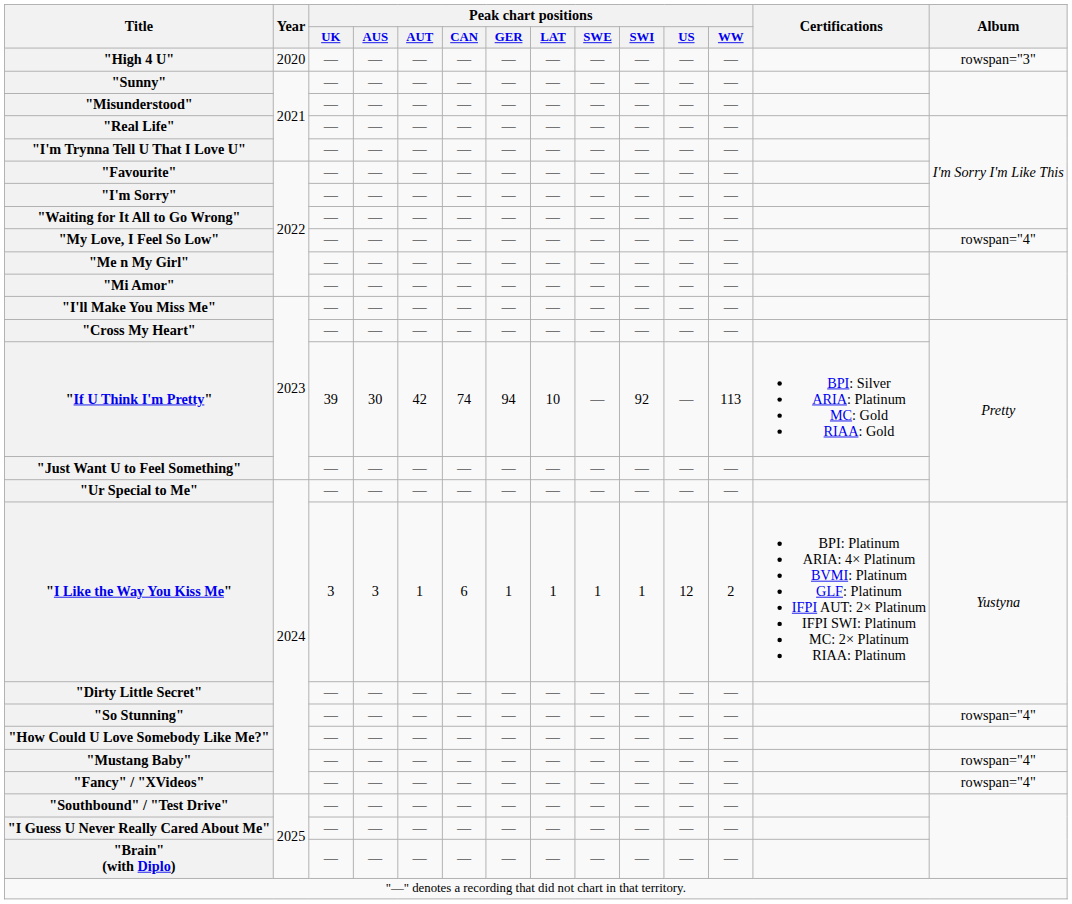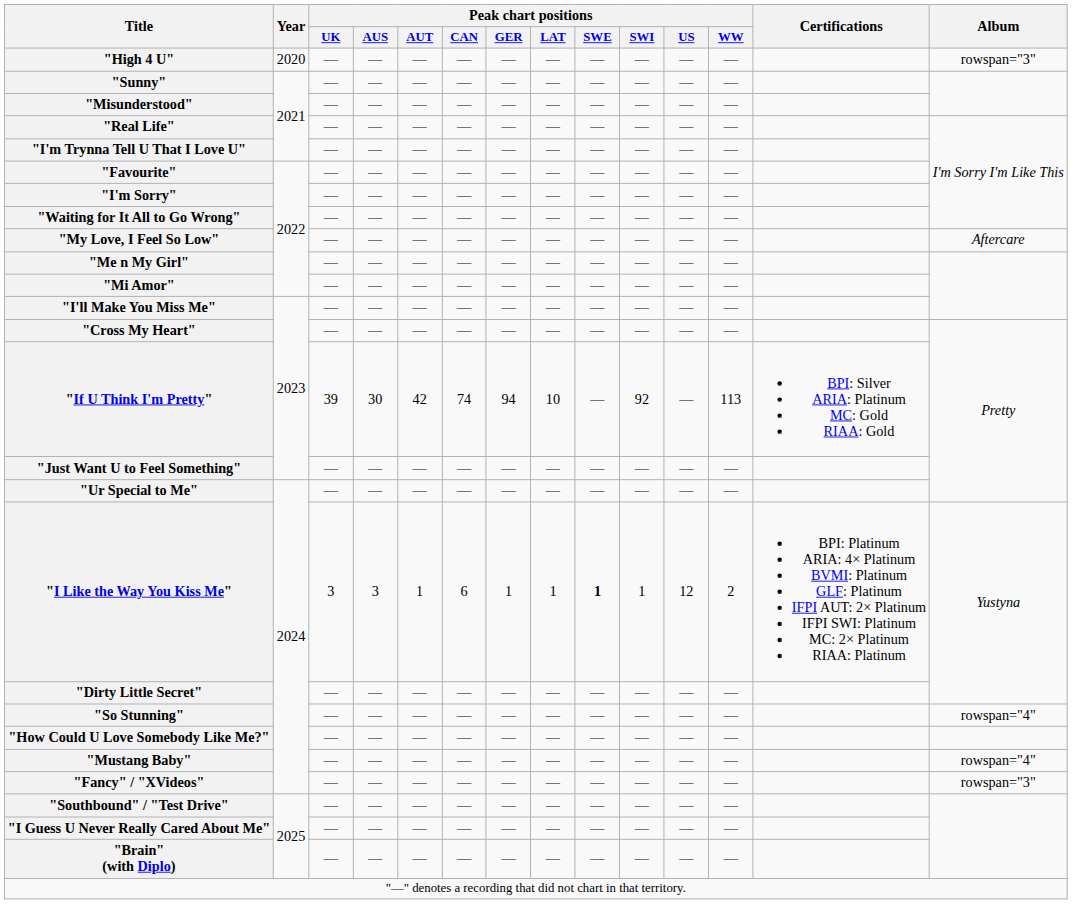(998, 240) rowspan="4" -> (998, 240) Aftercare
(597, 591) normal -> (597, 591) bold
(998, 782) rowspan="4" -> (998, 782) rowspan="3"
